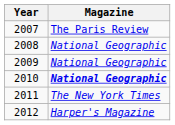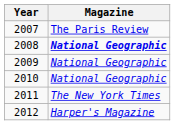(109, 46) normal -> (109, 46) bold
(109, 79) bold -> (109, 79) normal
